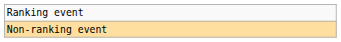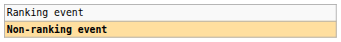(57, 29) normal -> (57, 29) bold
